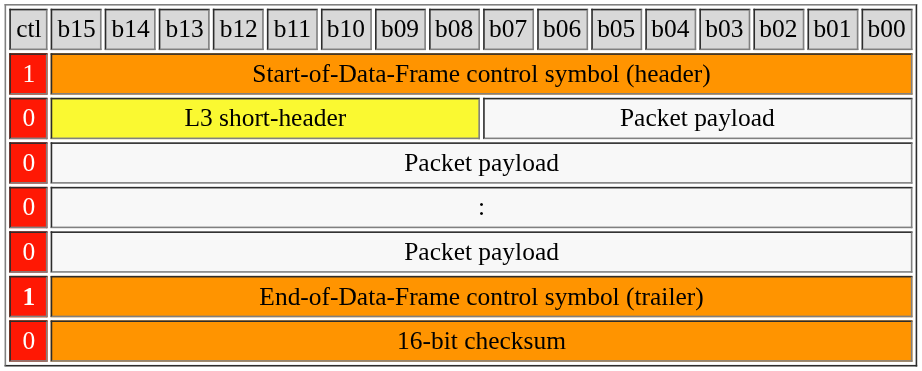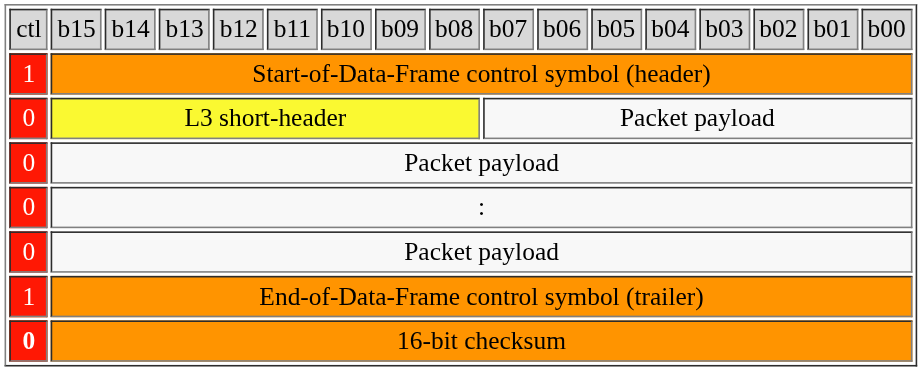(29, 296) bold -> (29, 296) normal
(29, 340) normal -> (29, 340) bold
